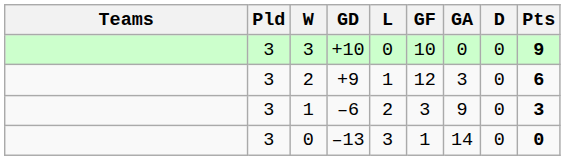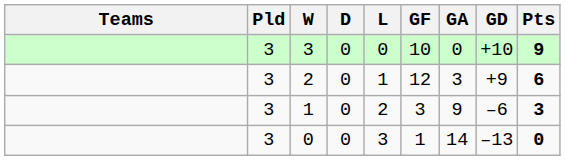columns swapped: (499, 20) <-> (348, 20)
